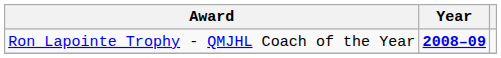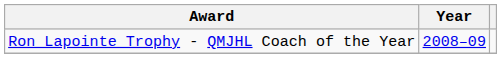(454, 41) bold -> (454, 41) normal
